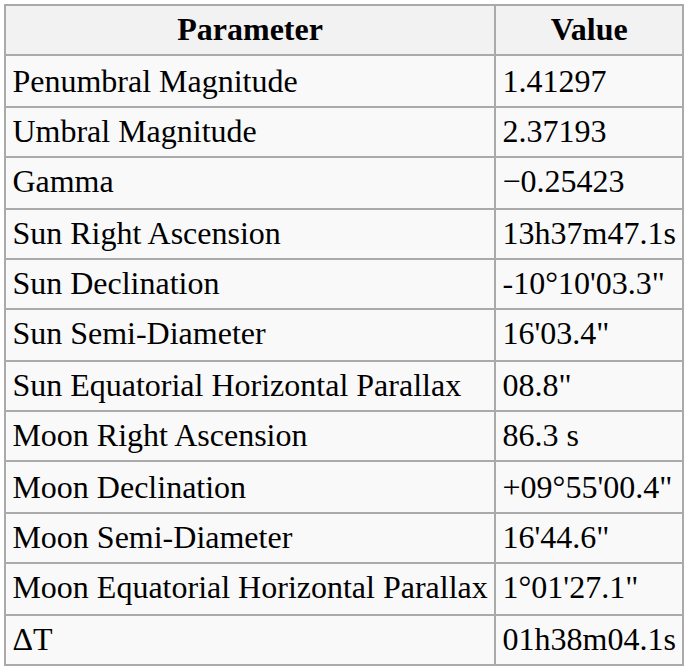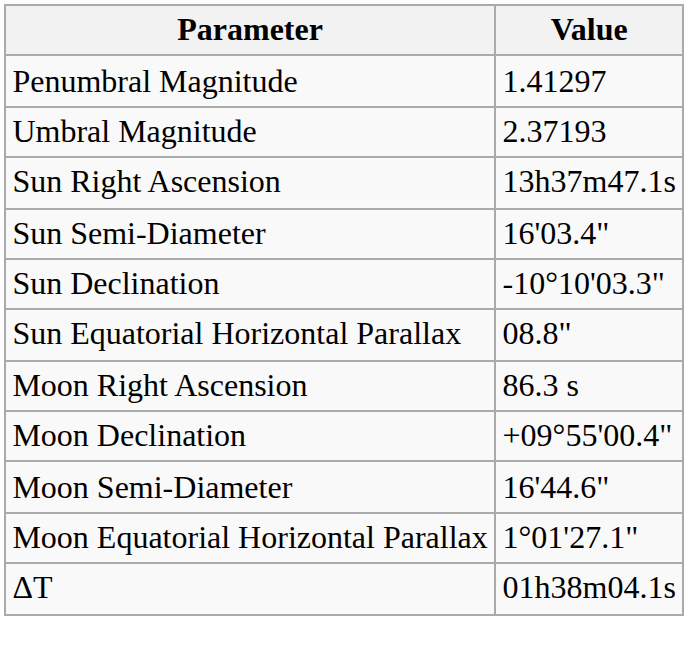- row: (63, 182)
rows swapped: (116, 283) <-> (139, 334)
